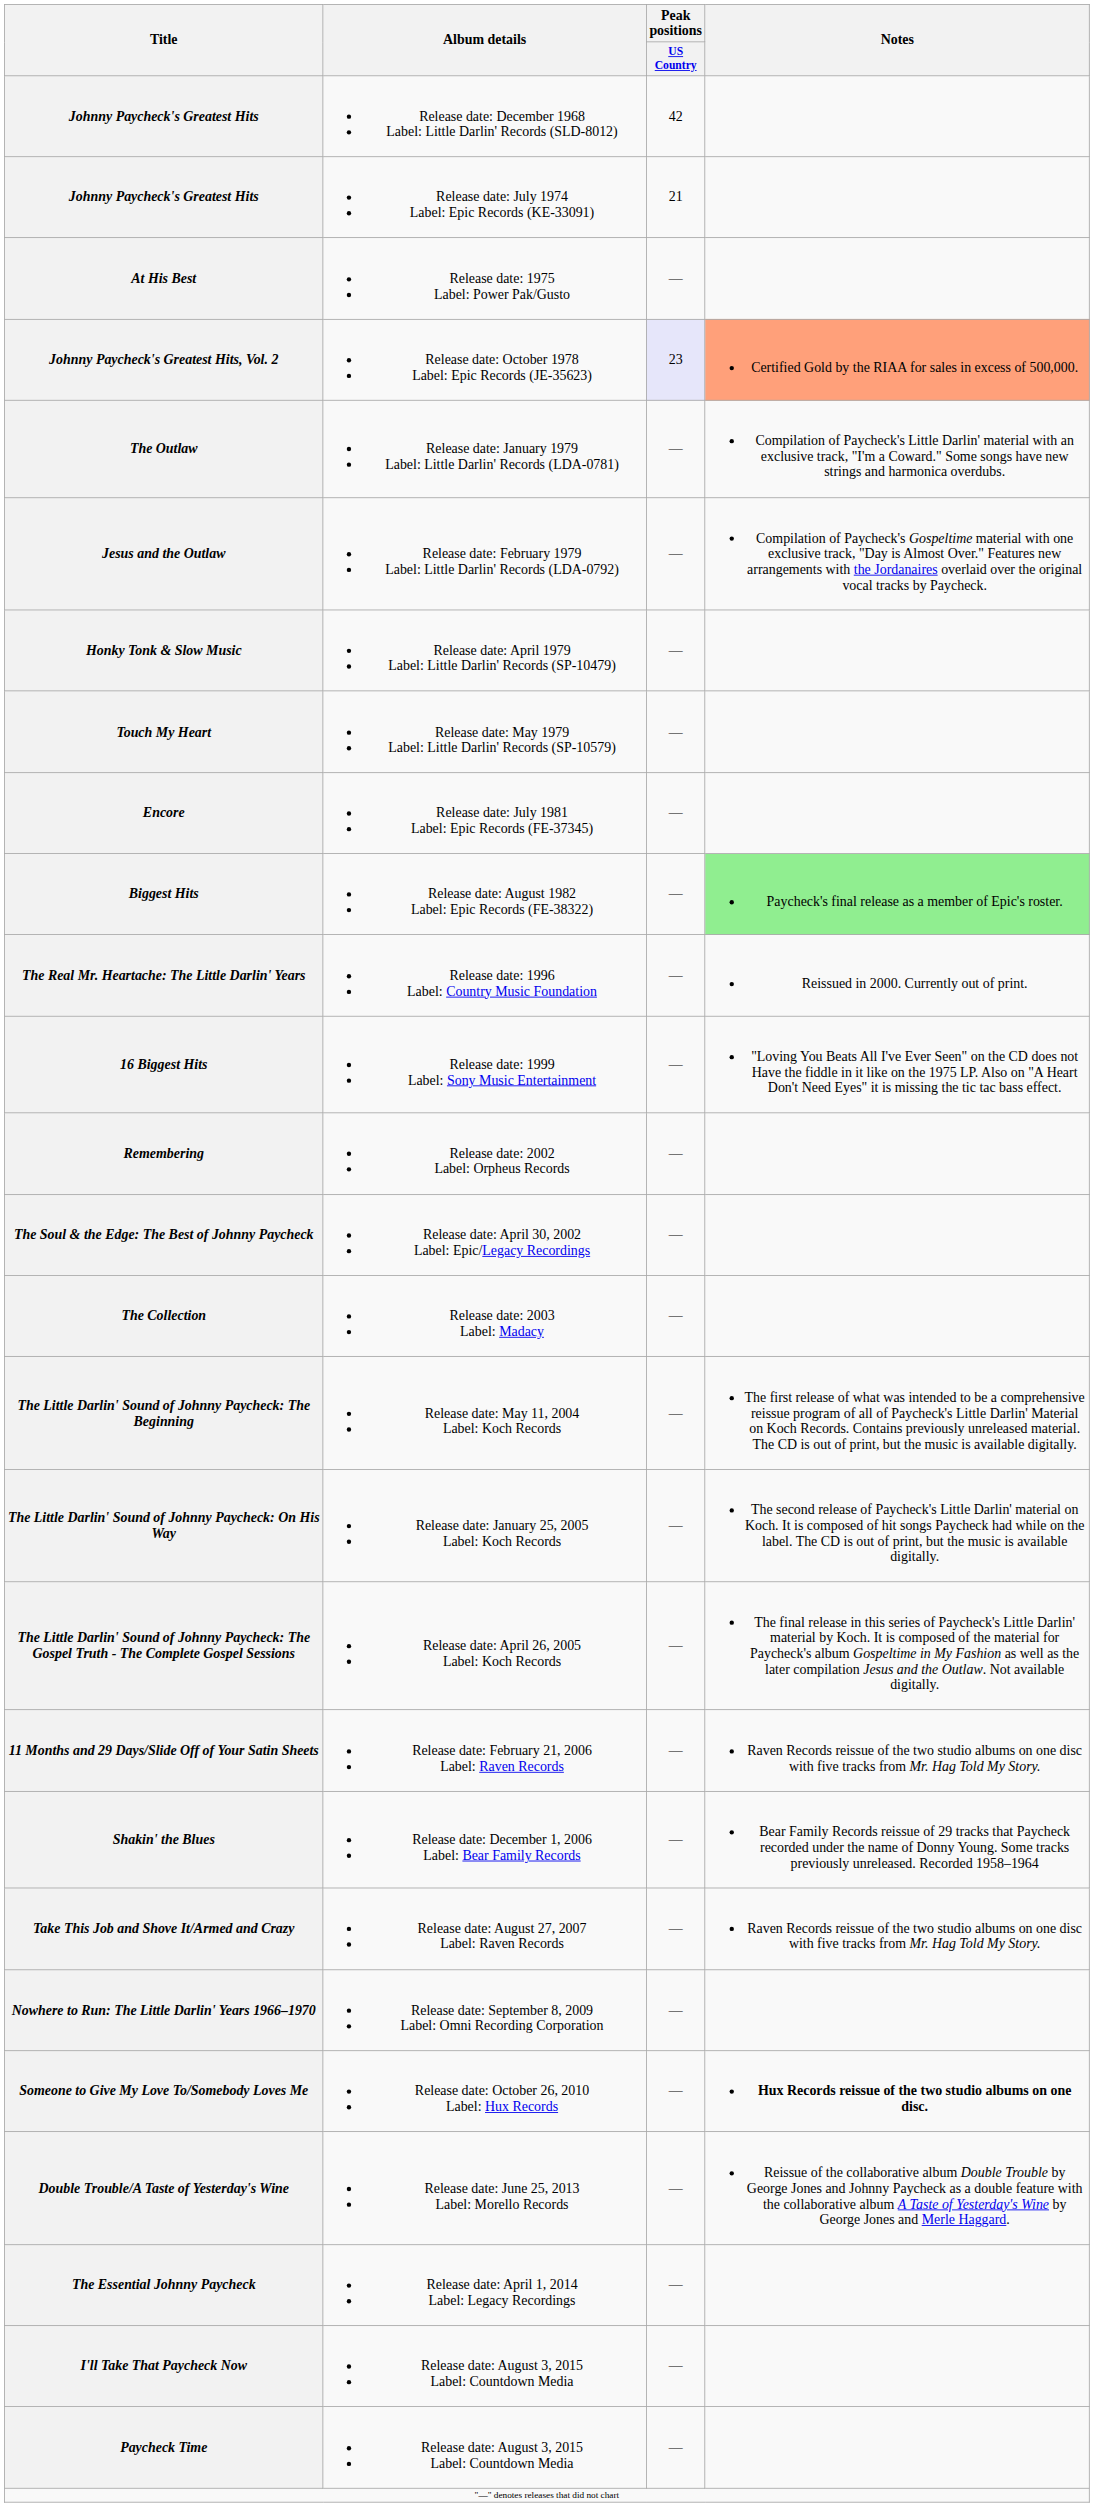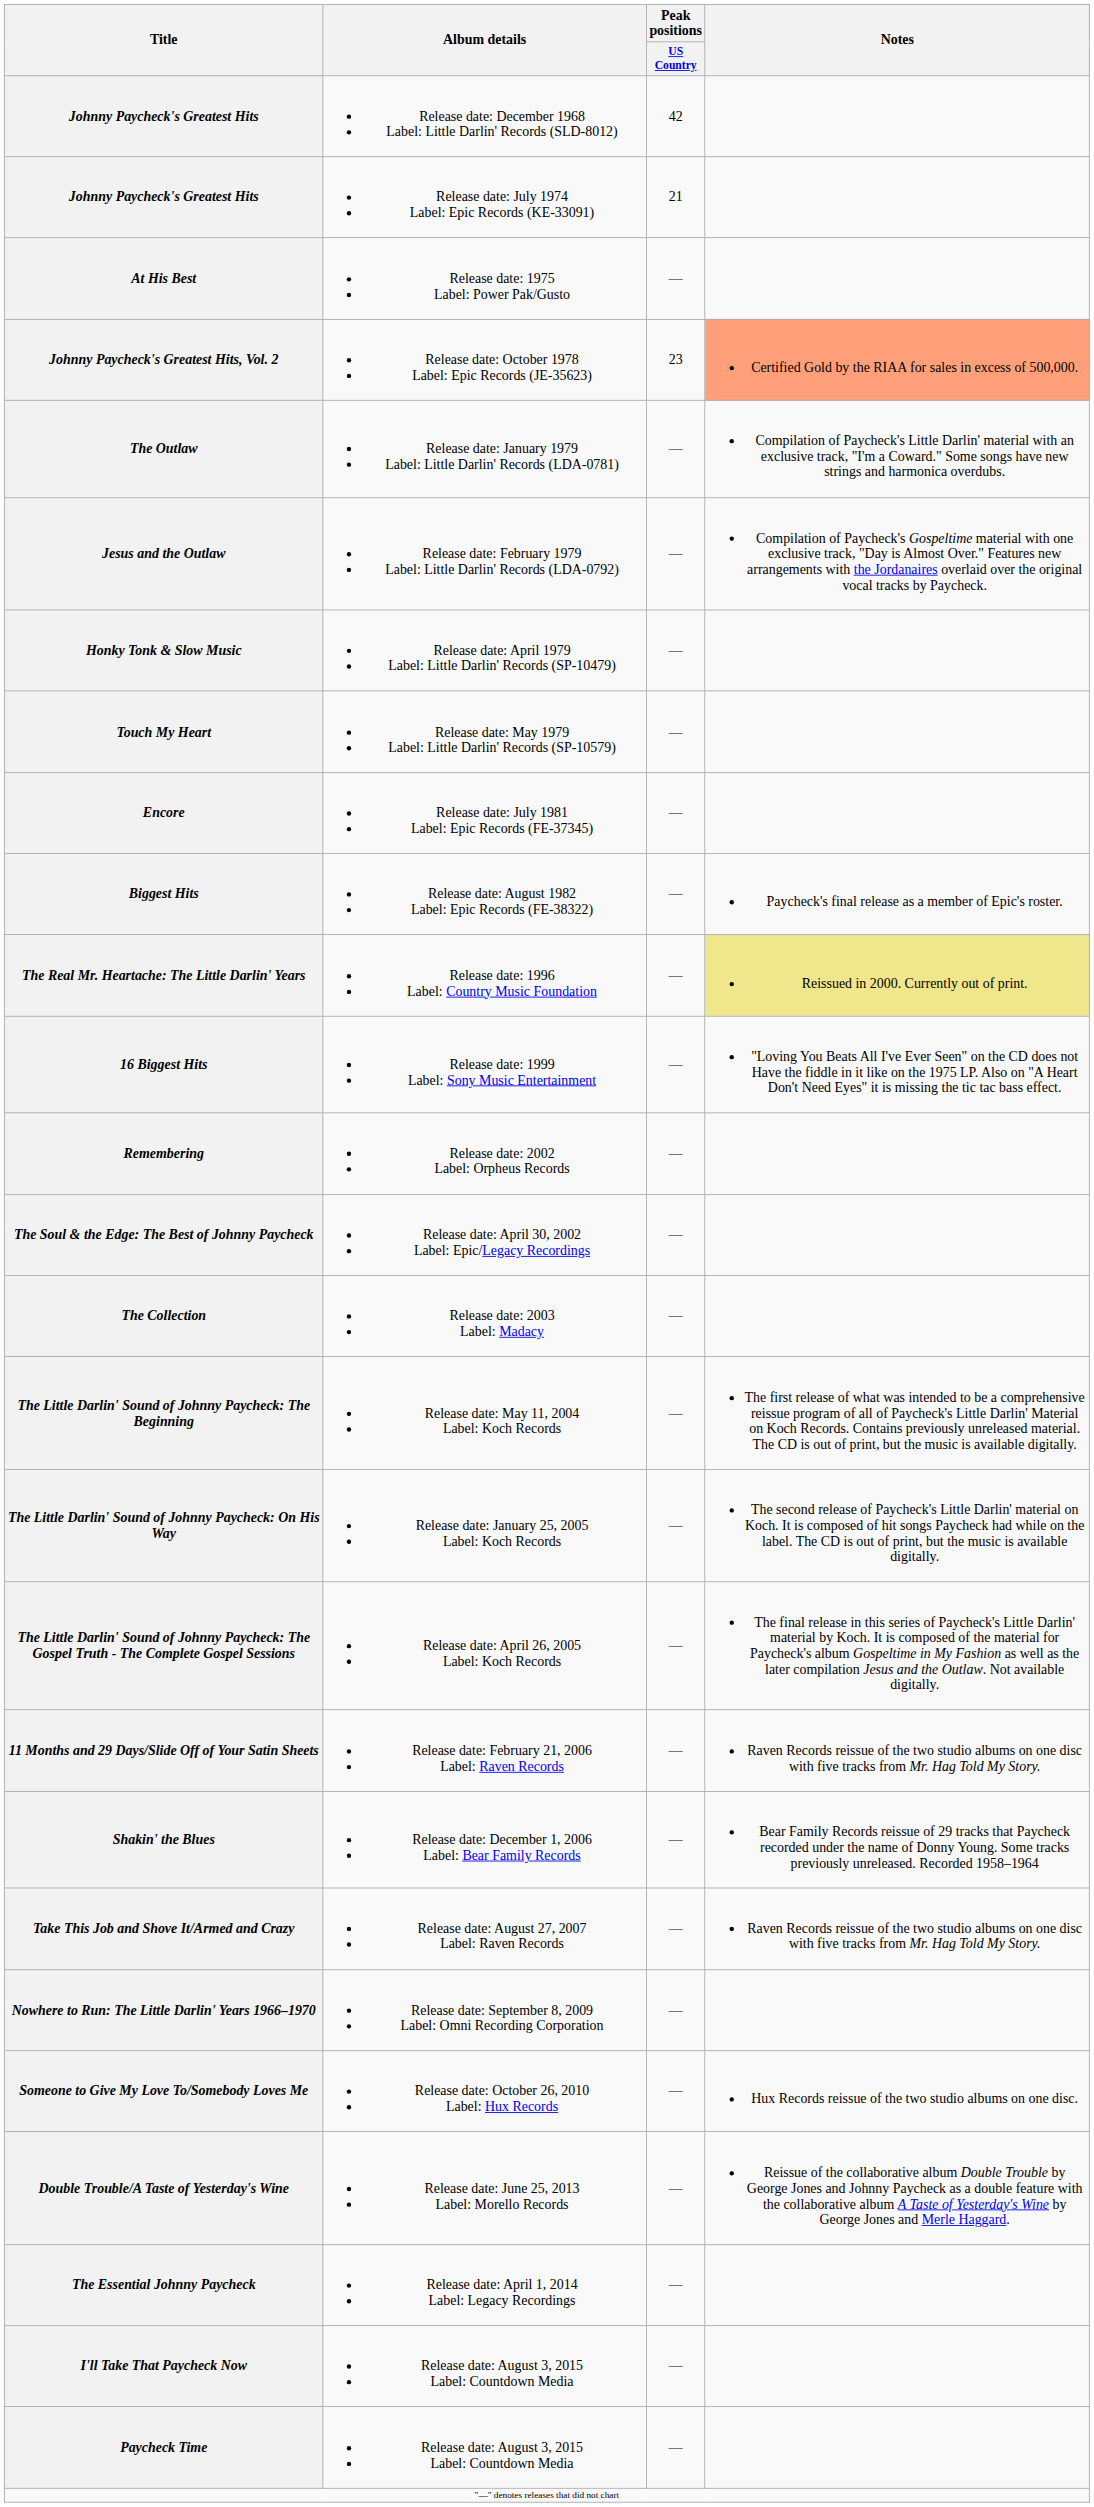(676, 359) lavender background -> (676, 359) no background
(897, 902) lightgreen background -> (897, 902) no background
(897, 983) no background -> (897, 983) khaki background
(897, 2099) bold -> (897, 2099) normal
